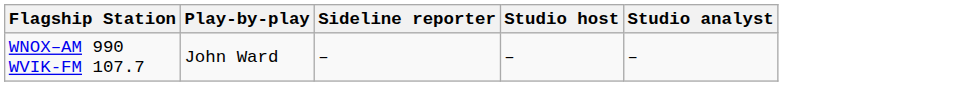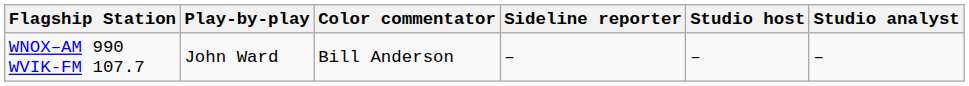+ column: (407, 19)
